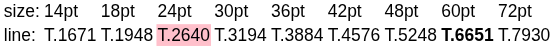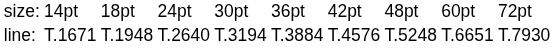(184, 35) pink background -> (184, 35) no background
(467, 35) bold -> (467, 35) normal
